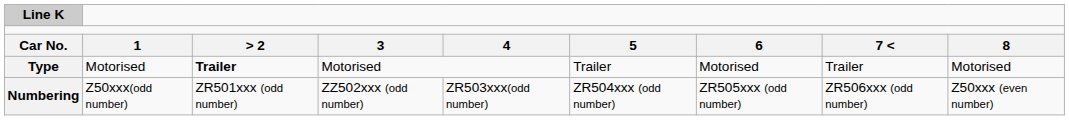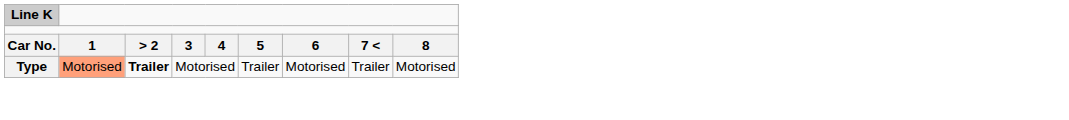(115, 66) no background -> (92, 66) lightsalmon background
- row: (43, 96)
